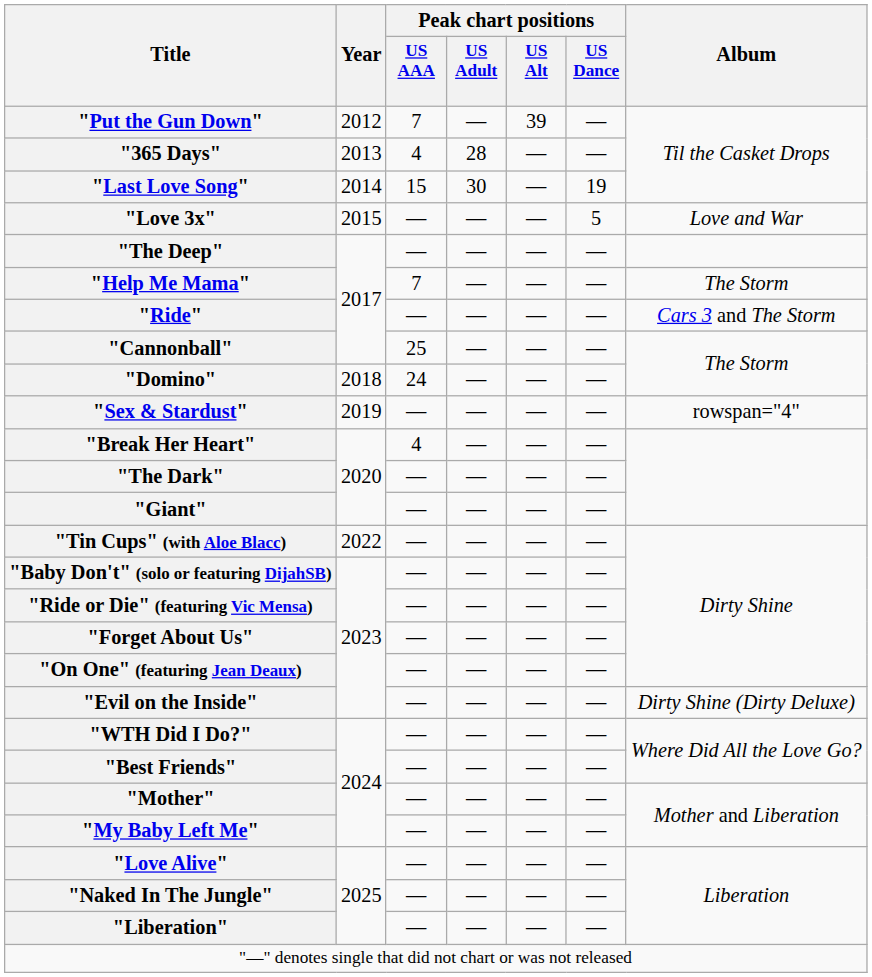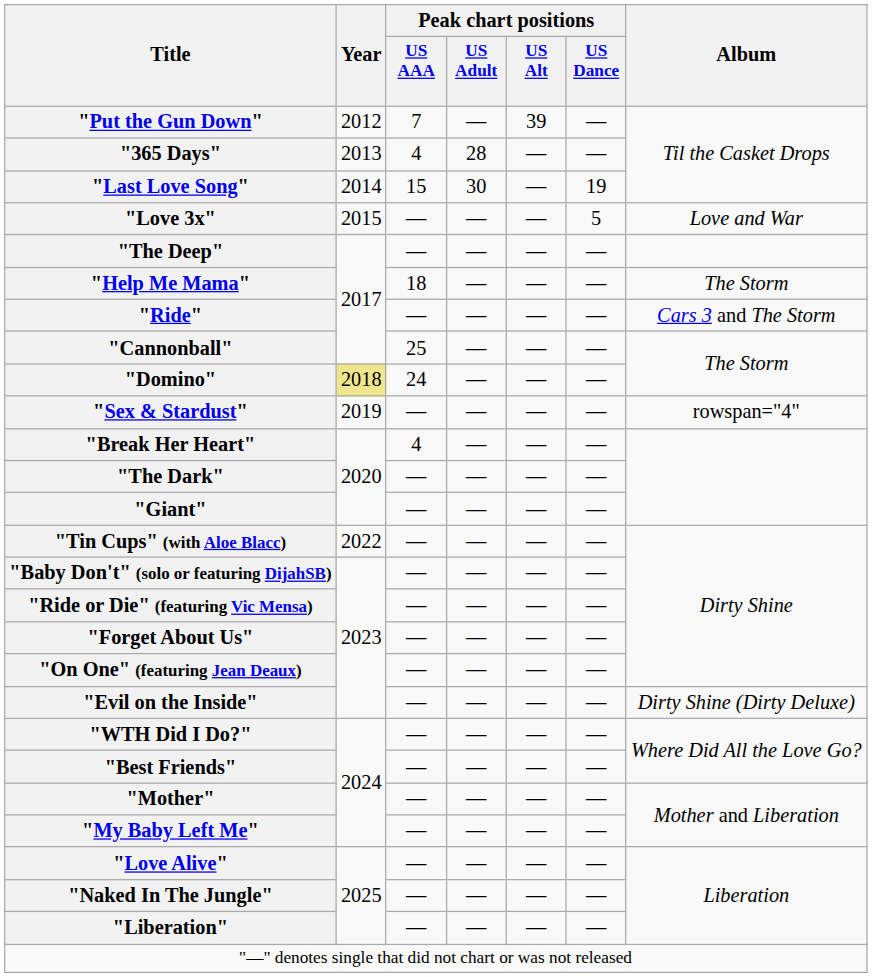(416, 283) 7 -> (416, 283) 18
(361, 379) no background -> (361, 379) khaki background
